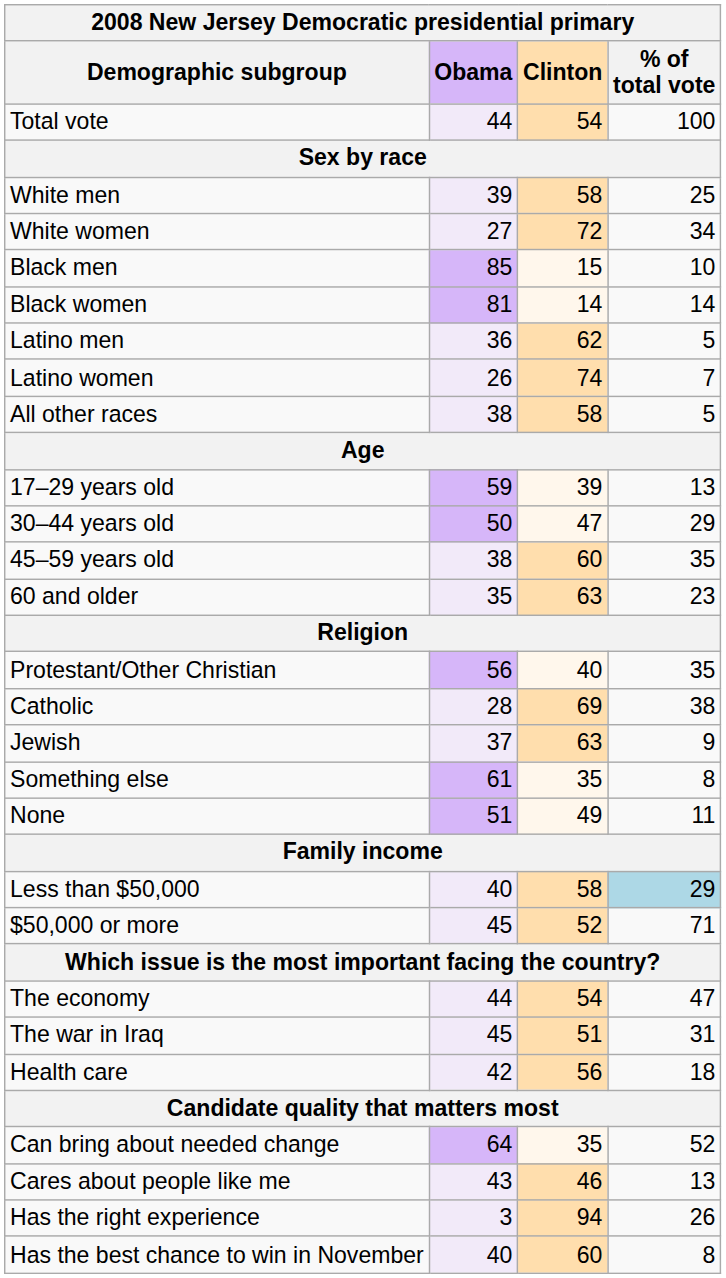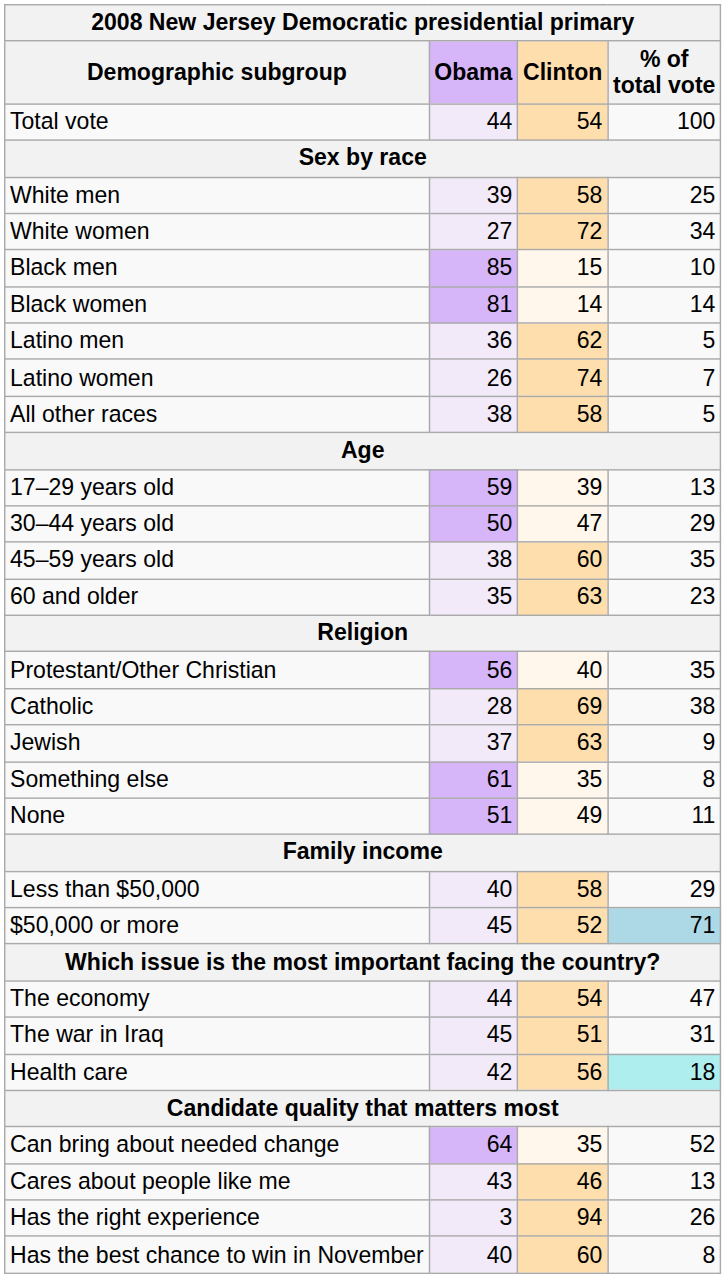(703, 889) lightblue background -> (703, 889) no background
(703, 925) no background -> (703, 925) lightblue background
(703, 1071) no background -> (703, 1071) paleturquoise background
